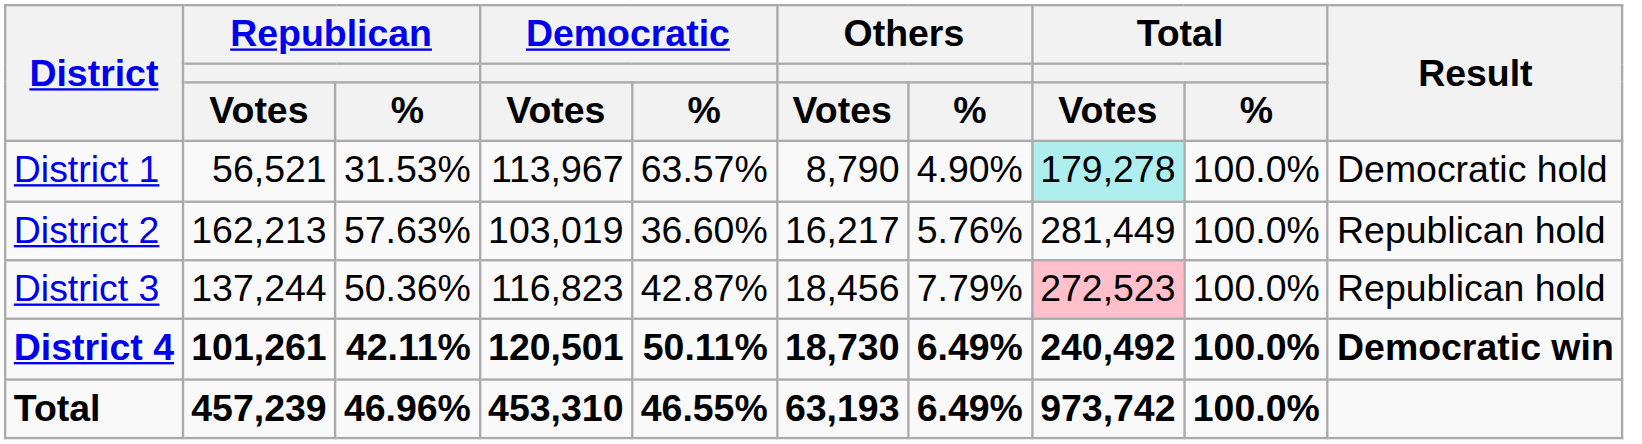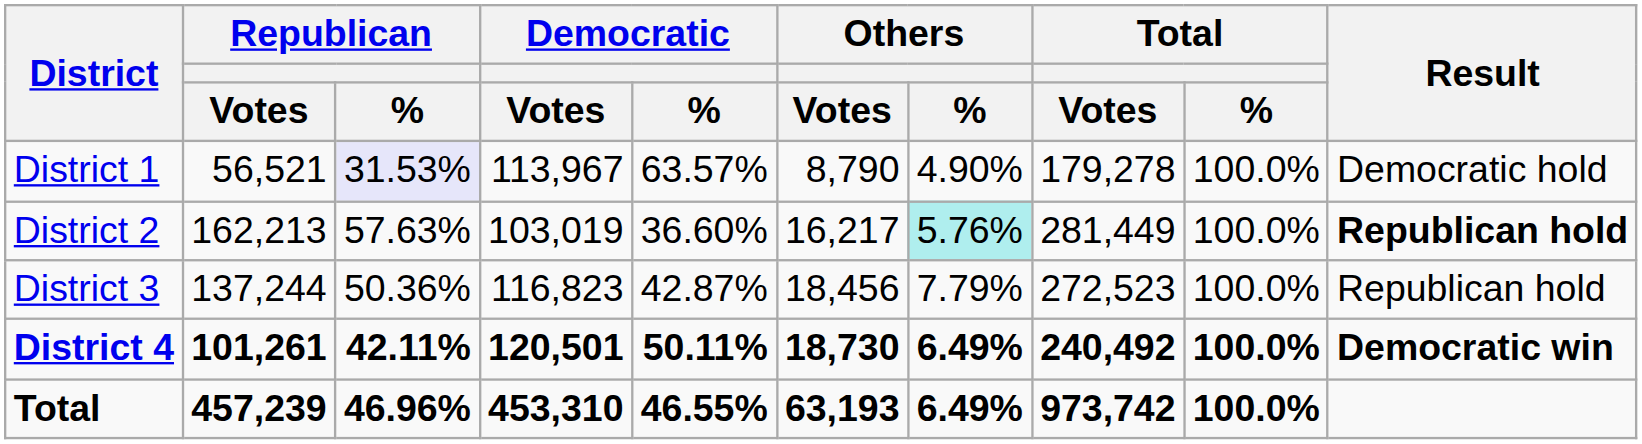(407, 170) no background -> (407, 170) lavender background
(1108, 170) paleturquoise background -> (1108, 170) no background
(970, 229) no background -> (970, 229) paleturquoise background
(1471, 229) normal -> (1483, 229) bold
(1108, 288) pink background -> (1108, 288) no background
